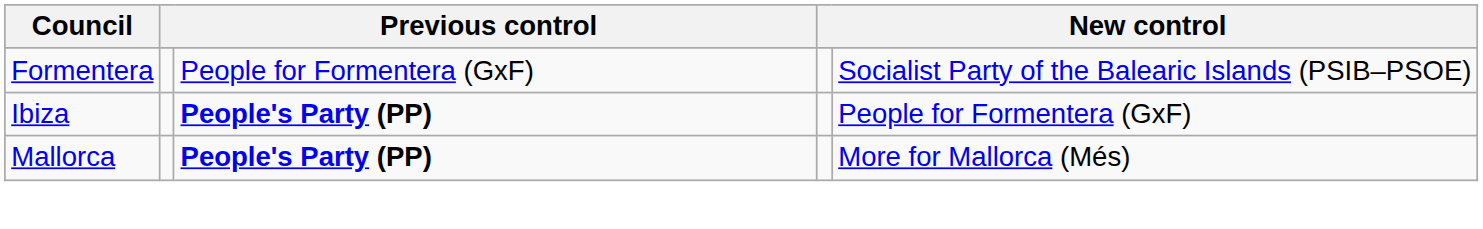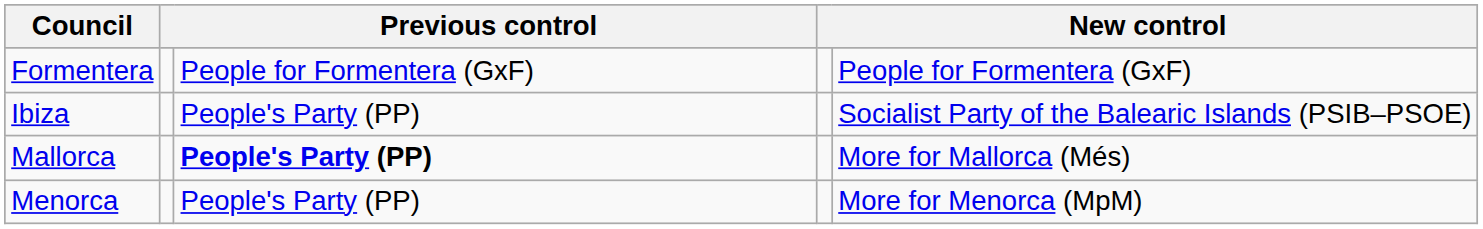(1155, 69) Socialist Party of the Balearic Islands (PSIB–PSOE) -> (1015, 69) People for Formentera (GxF)
(306, 113) bold -> (300, 113) normal
(1015, 113) People for Formentera (GxF) -> (1155, 113) Socialist Party of the Balearic Islands (PSIB–PSOE)
+ row: (65, 200)
